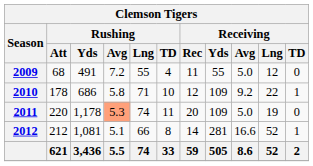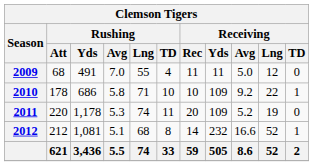(117, 72) 7.2 -> (117, 72) 7.0
(218, 72) 55 -> (218, 72) 11
(192, 92) 12 -> (192, 92) 10
(117, 111) lightsalmon background -> (117, 111) no background
(245, 111) 5.0 -> (245, 111) 5.2
(143, 131) 66 -> (143, 131) 68
(218, 131) 281 -> (218, 131) 232
